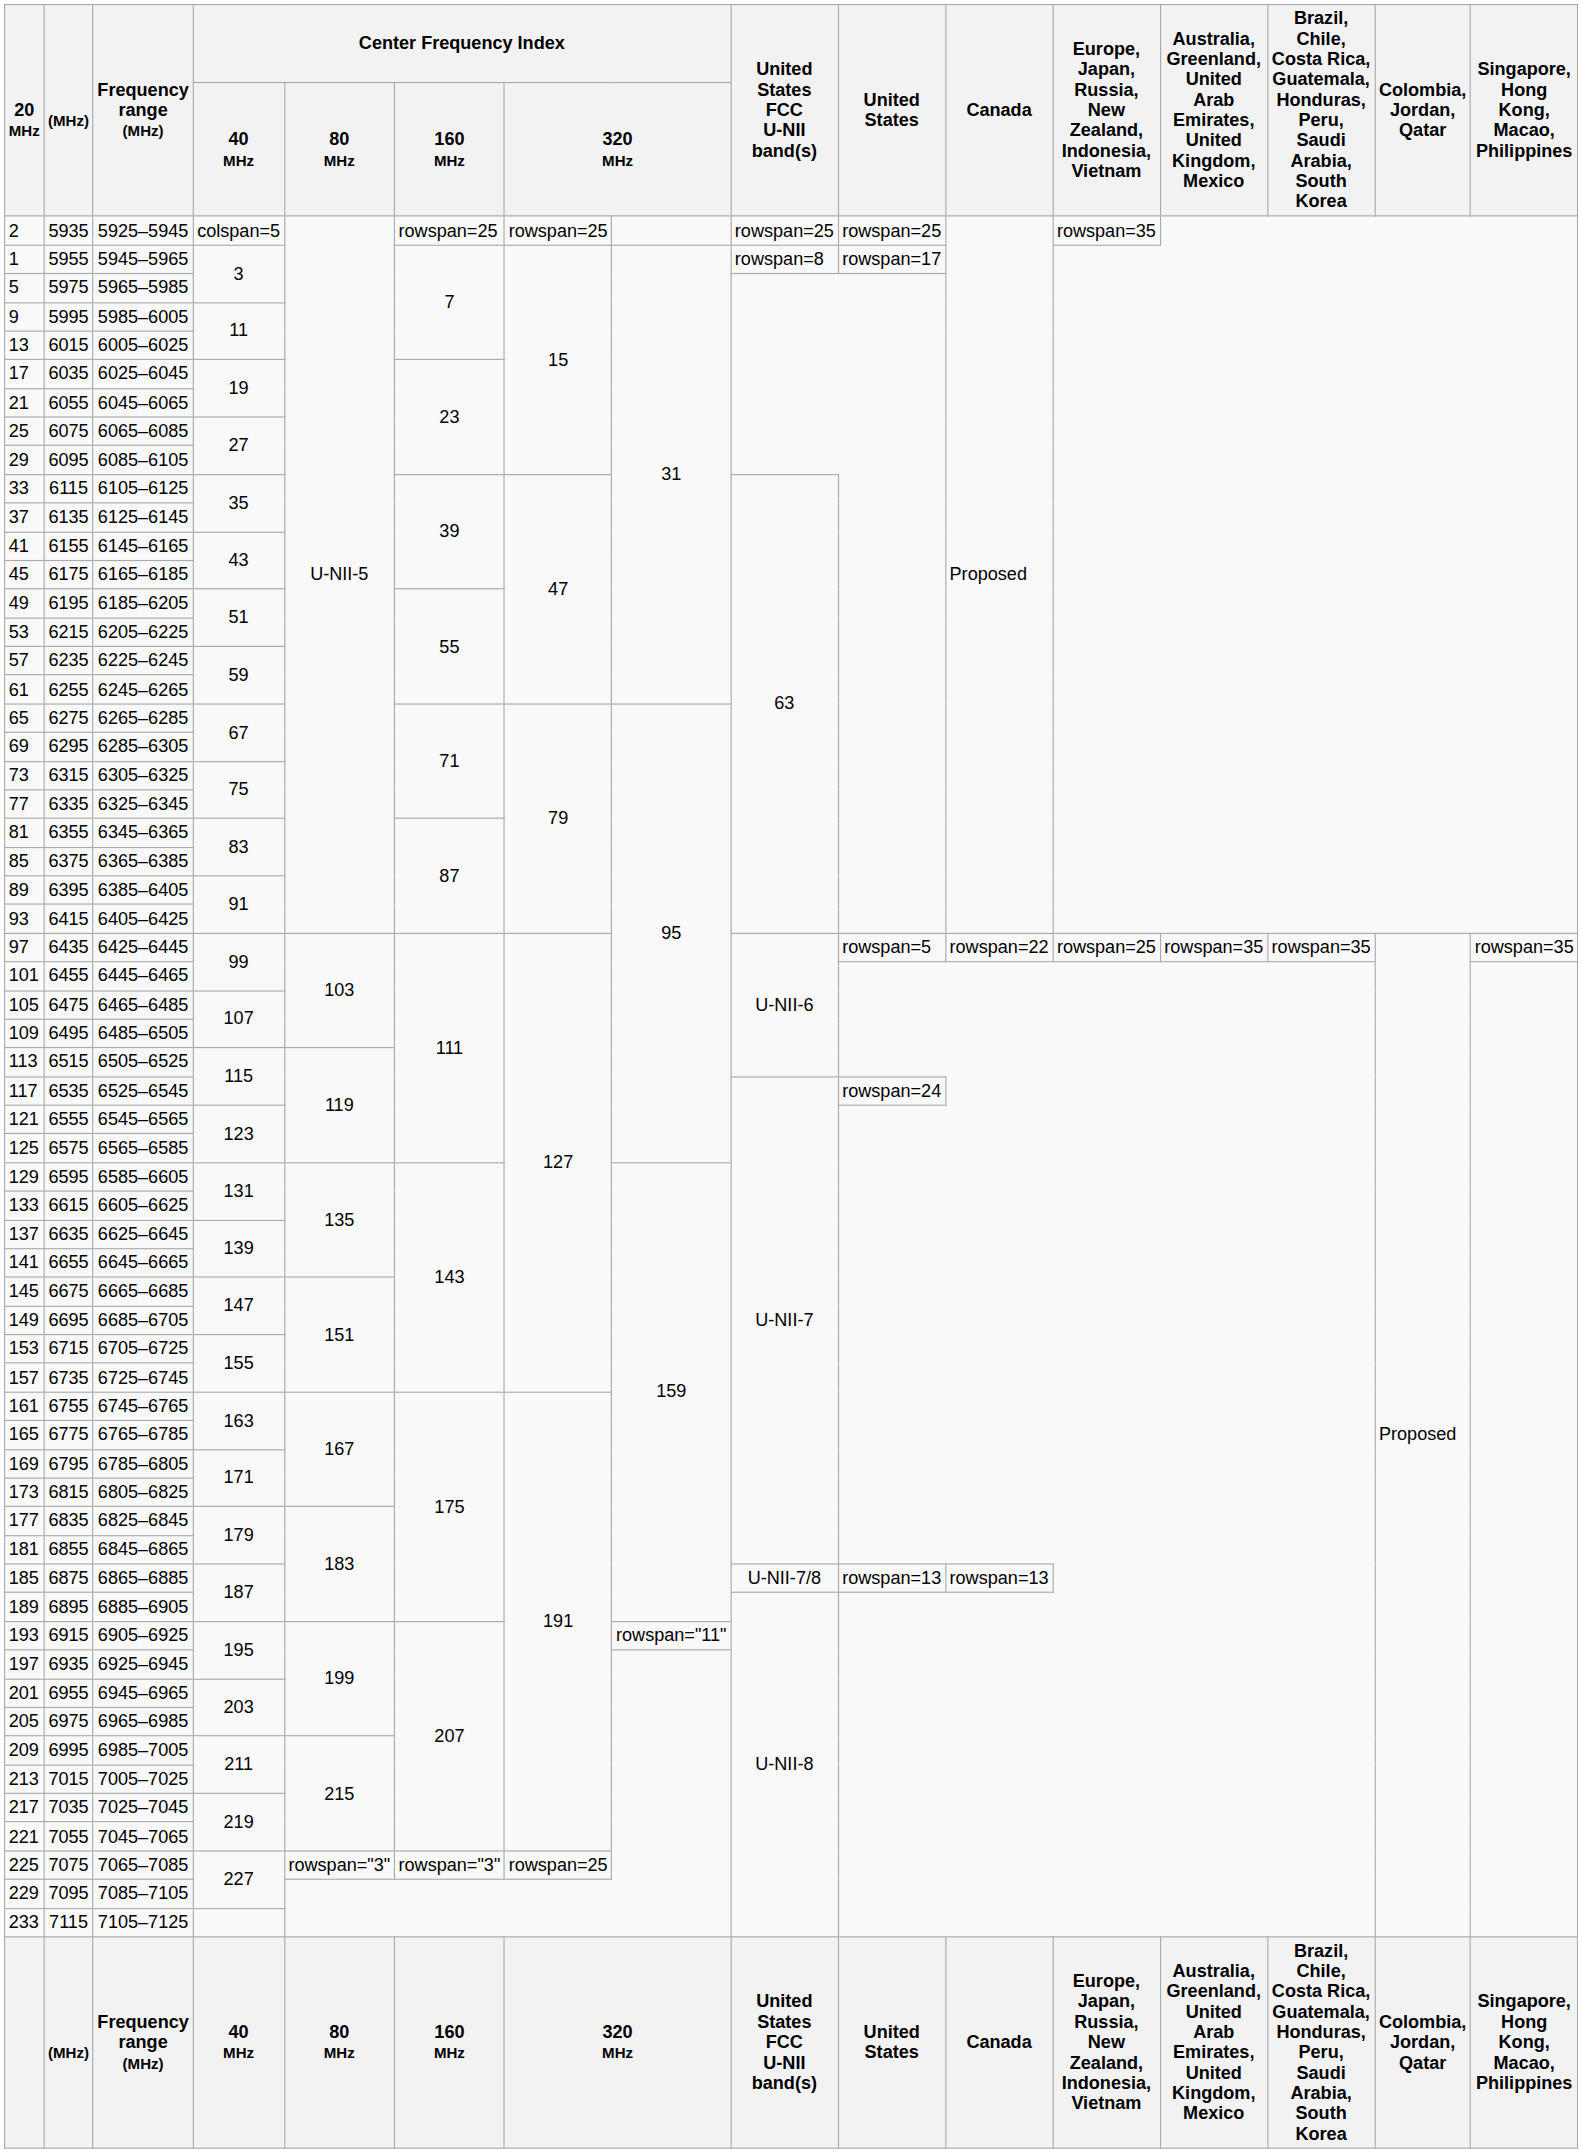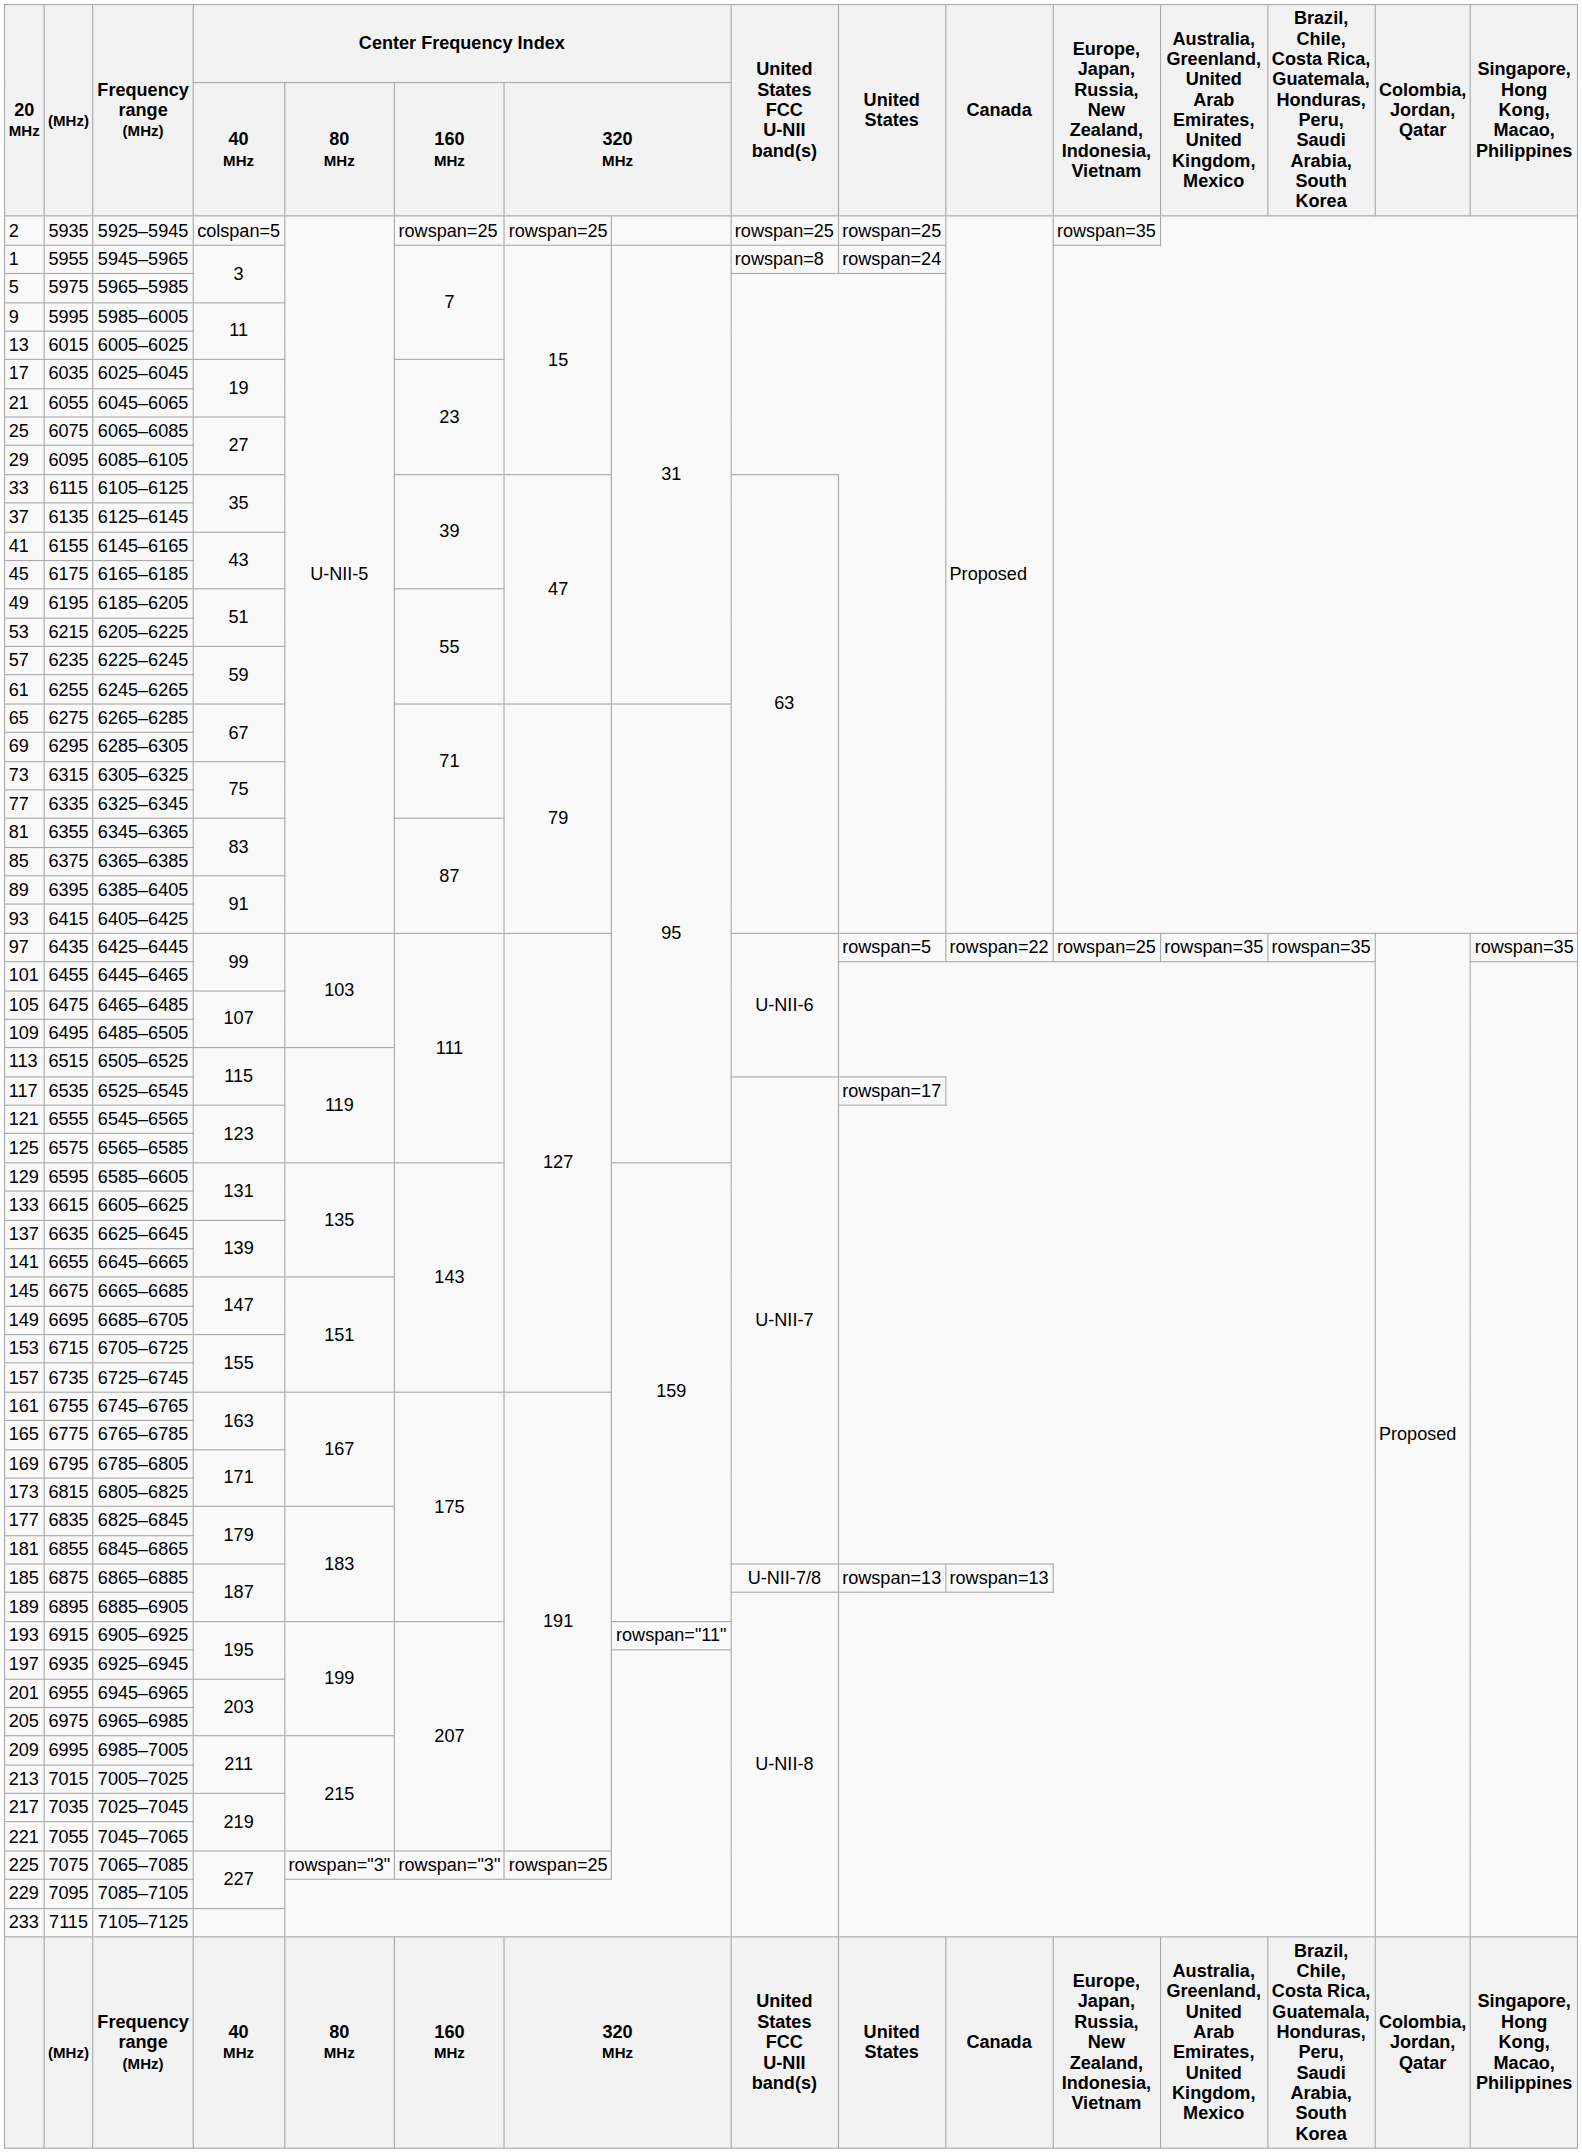(892, 259) rowspan=17 -> (892, 259) rowspan=24
(892, 1090) rowspan=24 -> (892, 1090) rowspan=17
